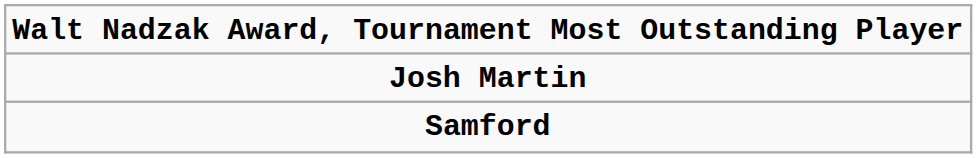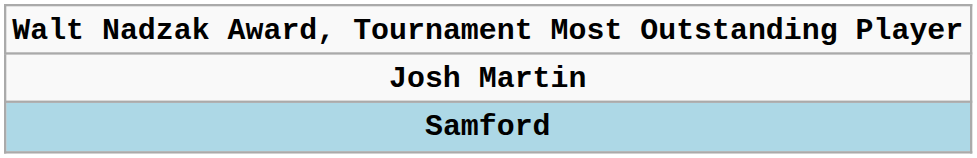(488, 127) no background -> (488, 127) lightblue background
